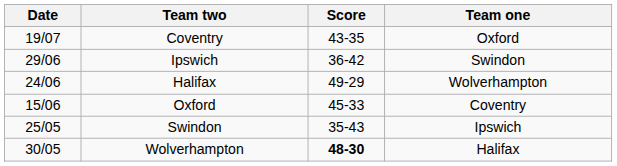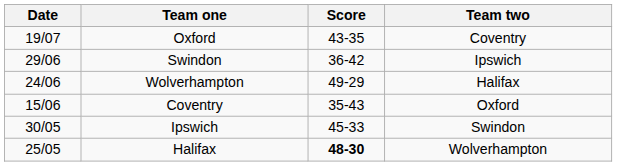columns swapped: (498, 15) <-> (195, 15)
(346, 104) 45-33 -> (346, 104) 35-43
(43, 127) 25/05 -> (43, 127) 30/05
(346, 127) 35-43 -> (346, 127) 45-33
(43, 149) 30/05 -> (43, 149) 25/05
